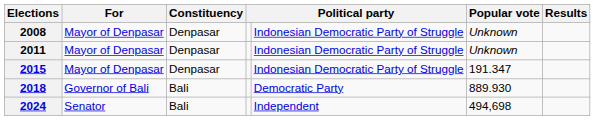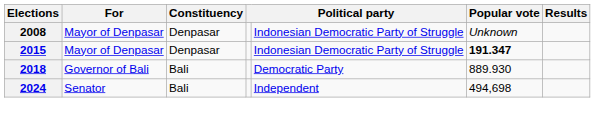- row: (33, 50)
(490, 69) normal -> (490, 50) bold
